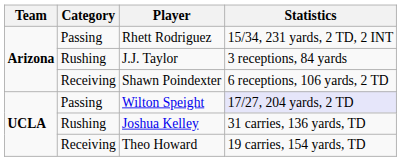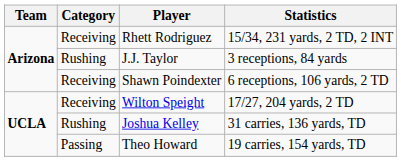(81, 37) Passing -> (88, 37) Receiving
(81, 102) Passing -> (88, 102) Receiving
(291, 102) lavender background -> (291, 102) no background
(88, 145) Receiving -> (81, 145) Passing
